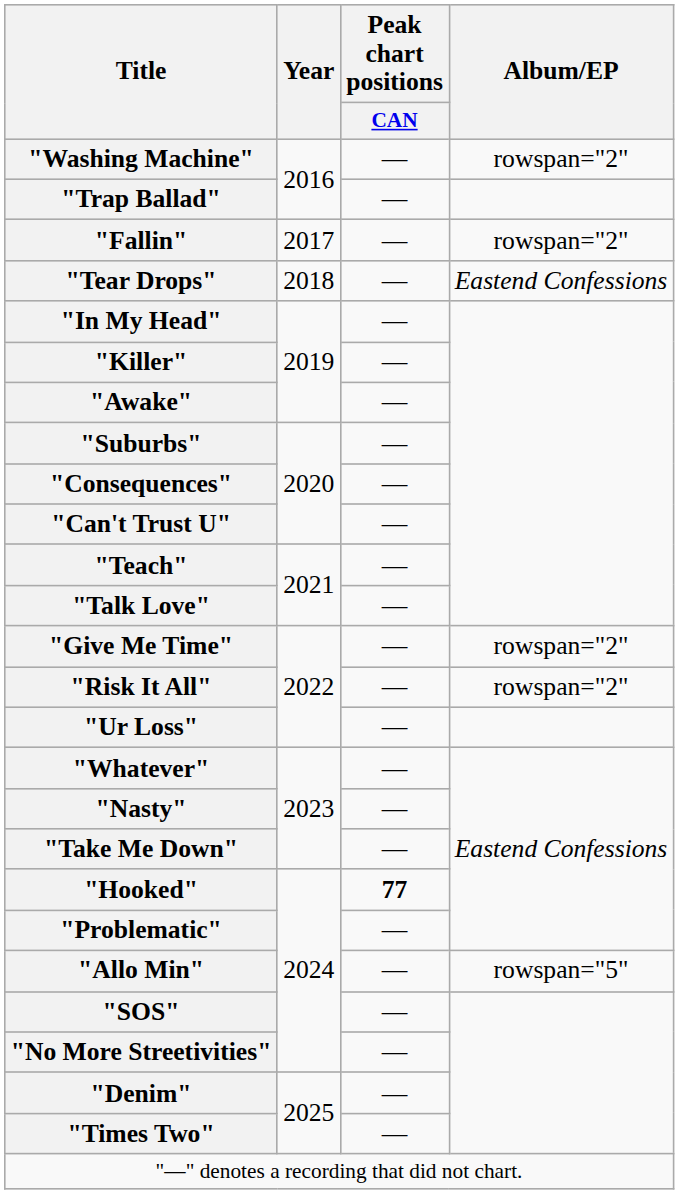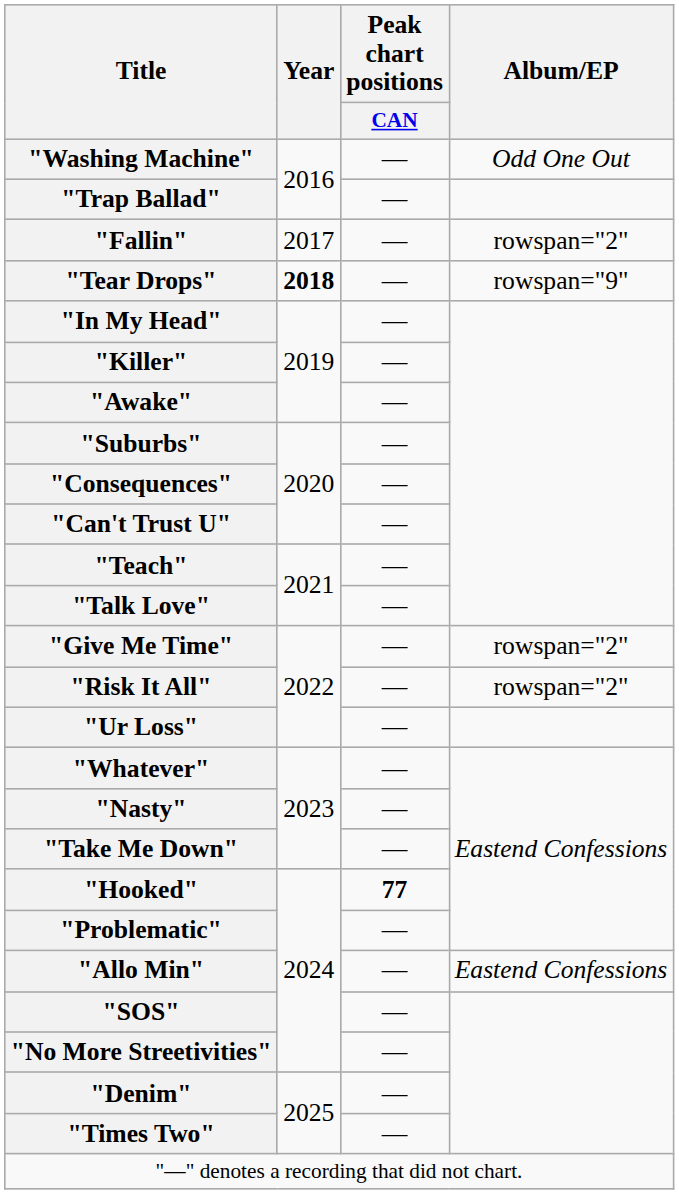(561, 158) rowspan="2" -> (561, 158) Odd One Out
(309, 280) normal -> (309, 280) bold
(561, 280) Eastend Confessions -> (561, 280) rowspan="9"
(561, 970) rowspan="5" -> (561, 970) Eastend Confessions
